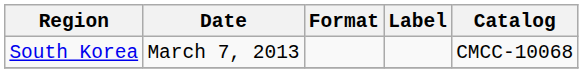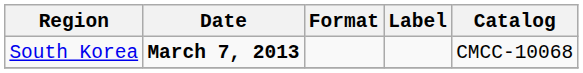(223, 52) normal -> (223, 52) bold
